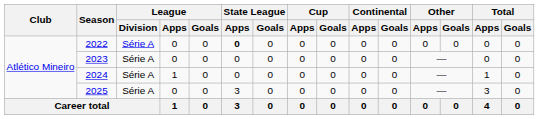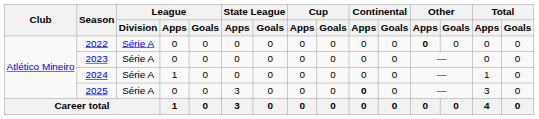(237, 43) bold -> (237, 43) normal
(425, 43) normal -> (425, 43) bold
(364, 91) normal -> (364, 91) bold
